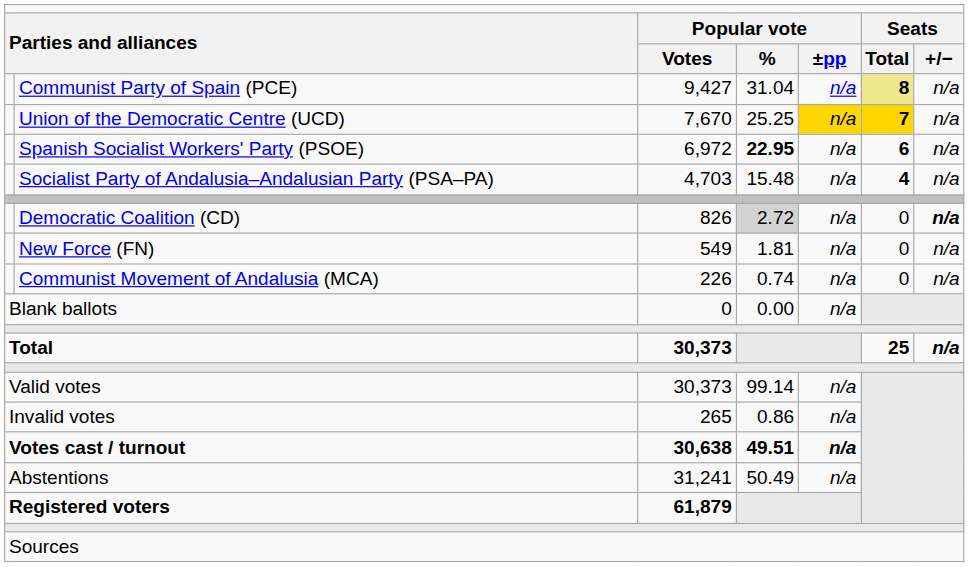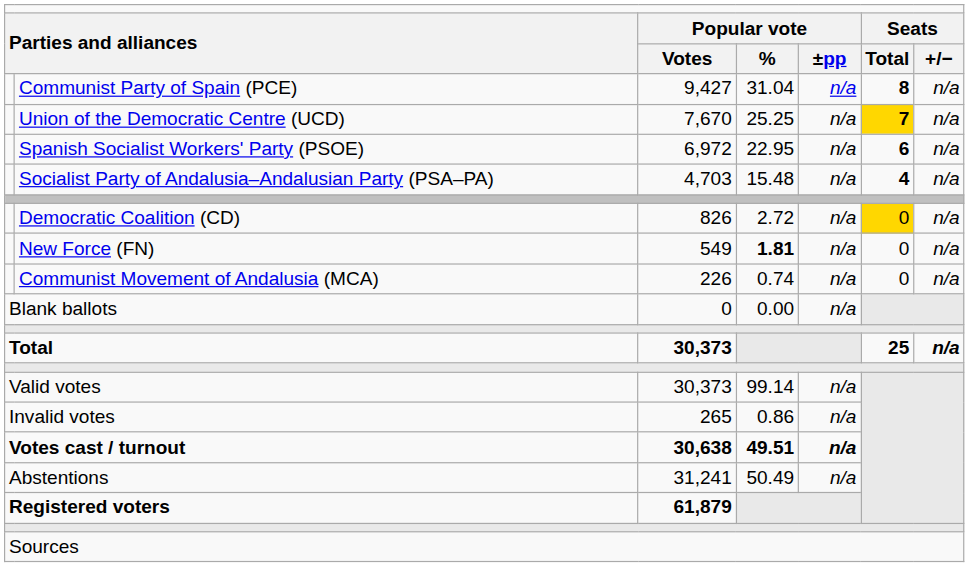(904, 88) khaki background -> (904, 88) no background
(843, 118) gold background -> (843, 118) no background
(770, 149) bold -> (770, 149) normal
(776, 218) lightgrey background -> (776, 218) no background
(904, 218) no background -> (904, 218) gold background
(946, 218) bold -> (946, 218) normal
(776, 248) normal -> (776, 248) bold
